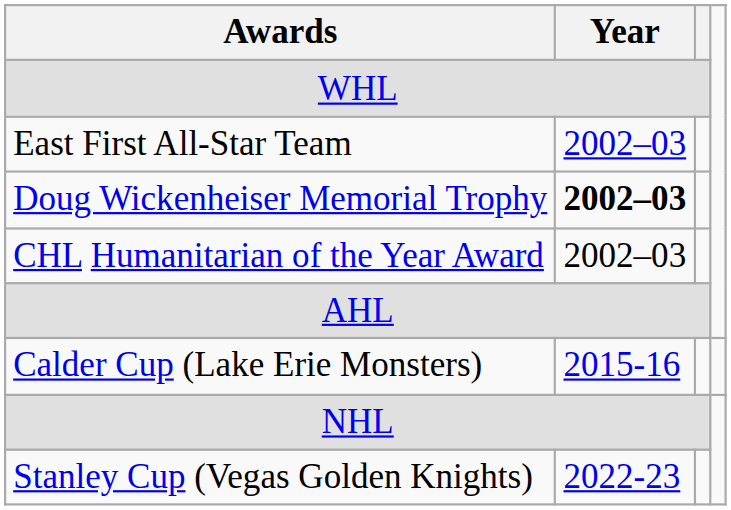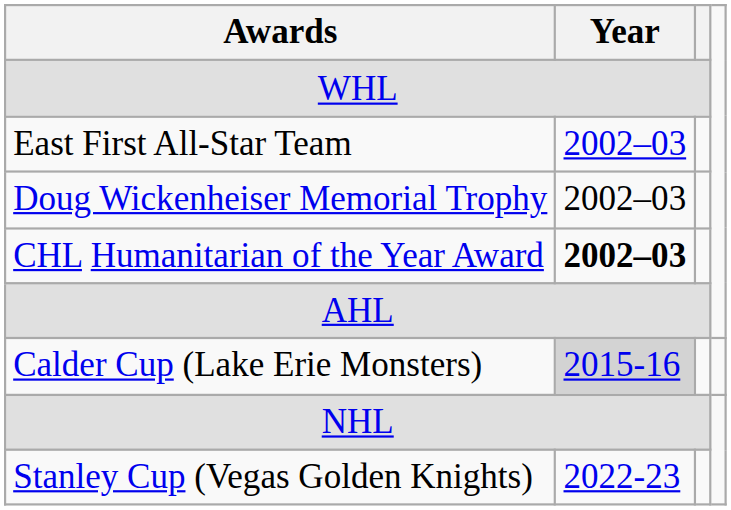(625, 198) bold -> (625, 198) normal
(625, 254) normal -> (625, 254) bold
(622, 365) no background -> (622, 365) lightgrey background
